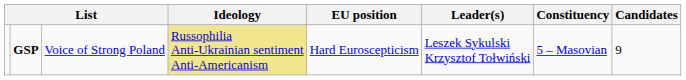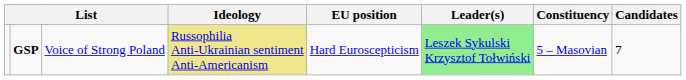(478, 49) no background -> (478, 49) lightgreen background
(618, 49) 9 -> (618, 49) 7
